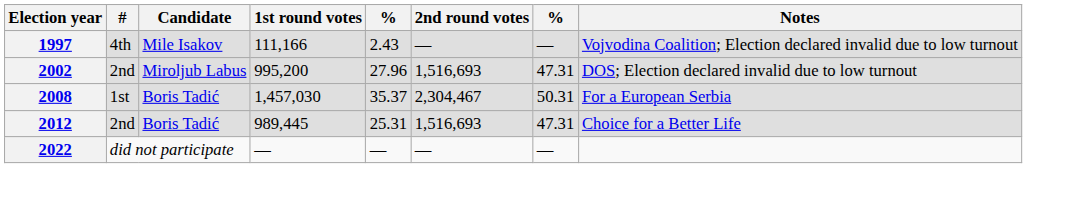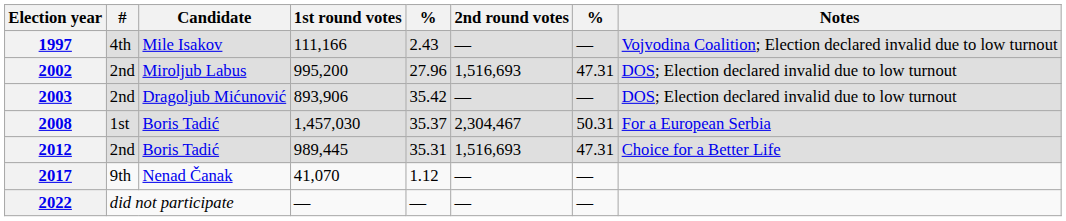+ row: (55, 96)
(388, 123) 25.31 -> (428, 149) 35.31
+ row: (55, 176)
